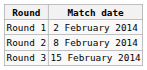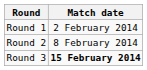(96, 58) normal -> (96, 58) bold
